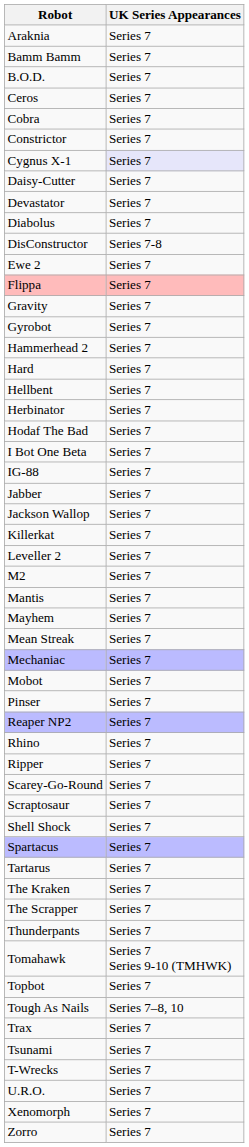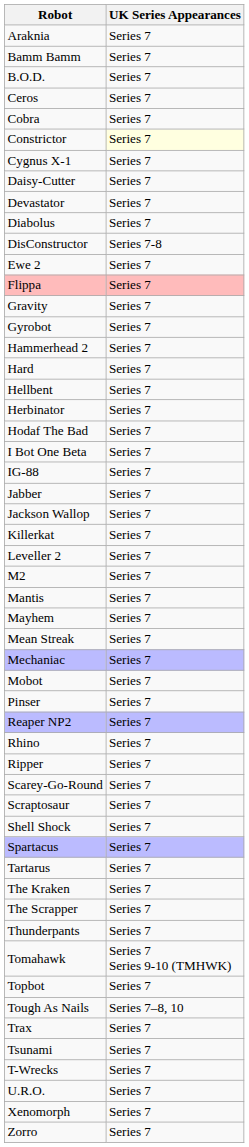(130, 139) no background -> (130, 139) lightyellow background
(130, 160) lavender background -> (130, 160) no background
